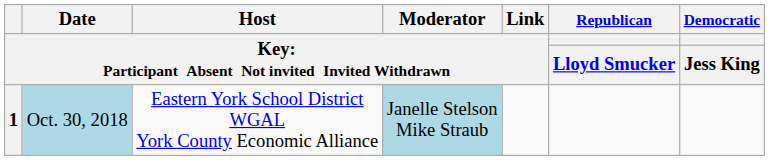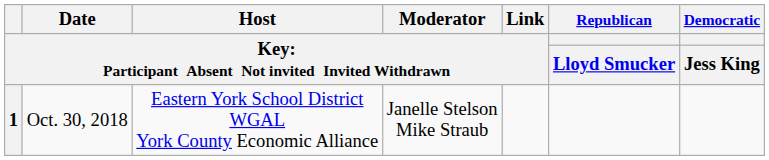(77, 119) lightblue background -> (77, 119) no background
(442, 119) lightblue background -> (442, 119) no background
